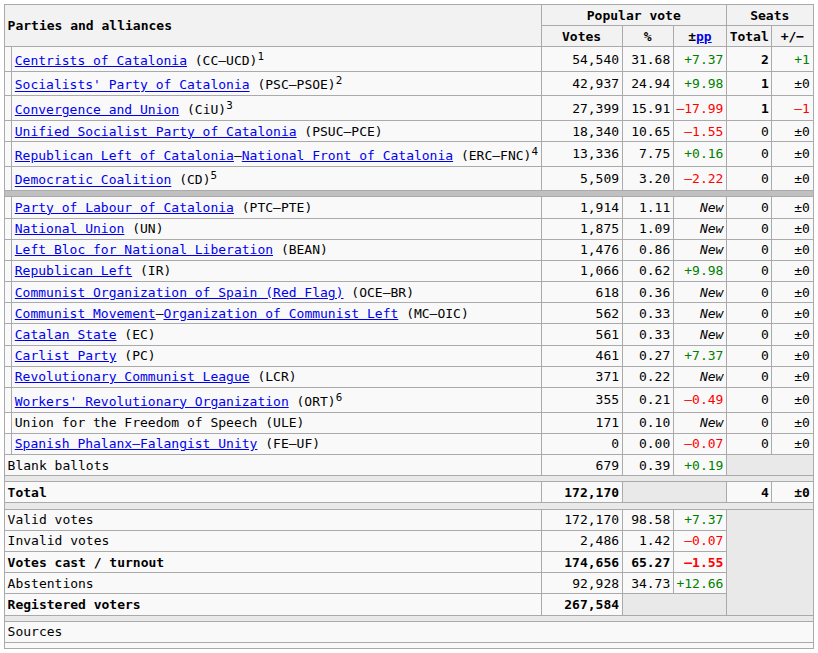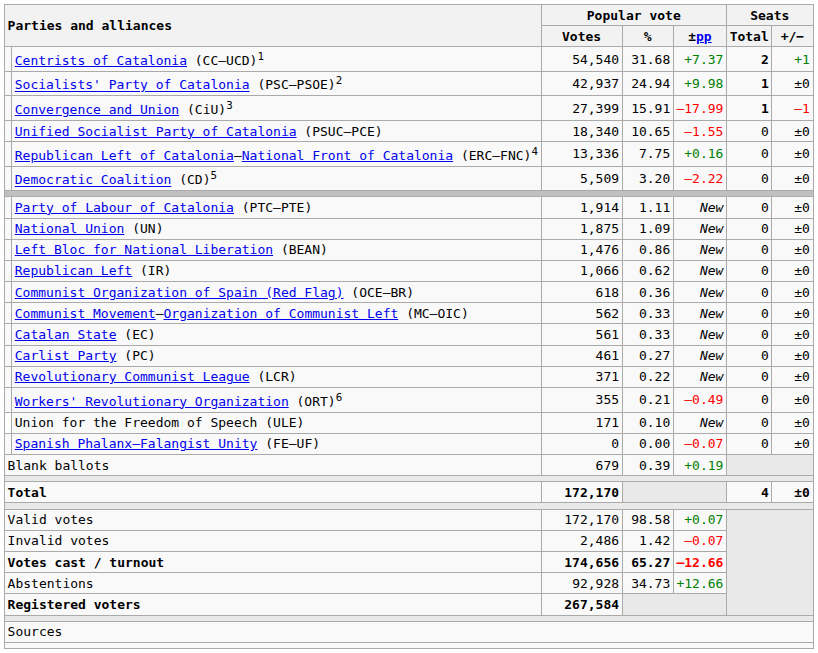(704, 271) +9.98 -> (712, 271) New
(704, 356) +7.37 -> (712, 356) New
(704, 520) +7.37 -> (704, 520) +0.07
(704, 562) –1.55 -> (700, 562) –12.66
